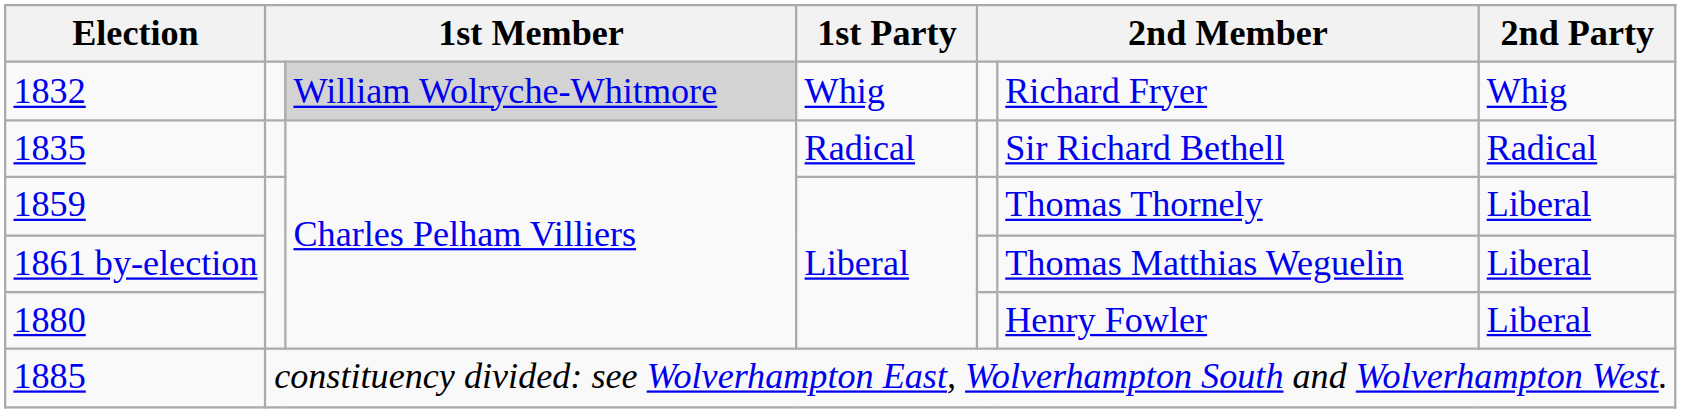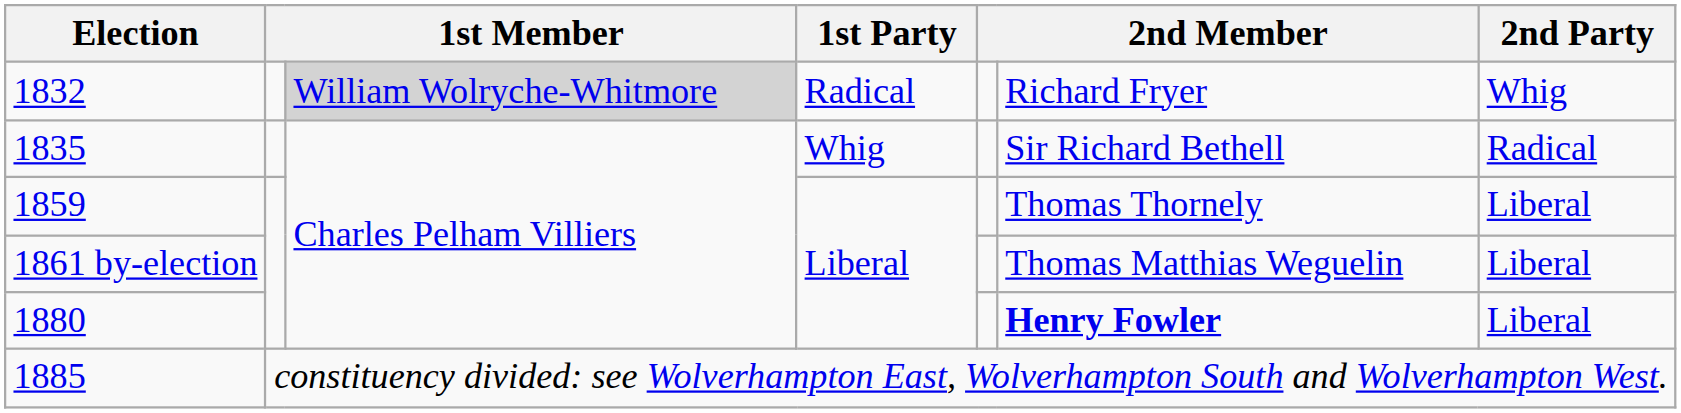(845, 90) Whig -> (860, 90) Radical
(860, 147) Radical -> (845, 147) Whig
(1106, 319) normal -> (1113, 319) bold
